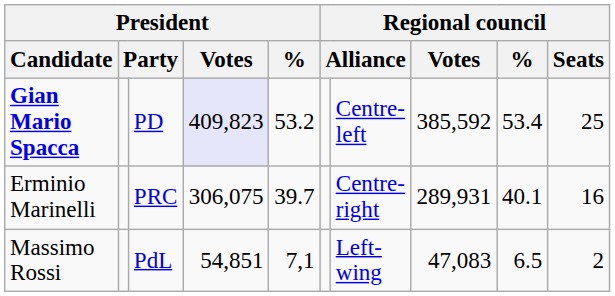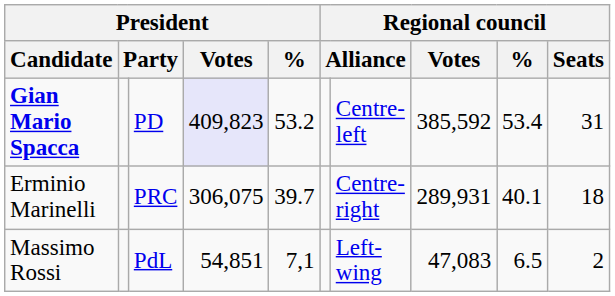(593, 121) 25 -> (593, 121) 31
(593, 197) 16 -> (593, 197) 18
